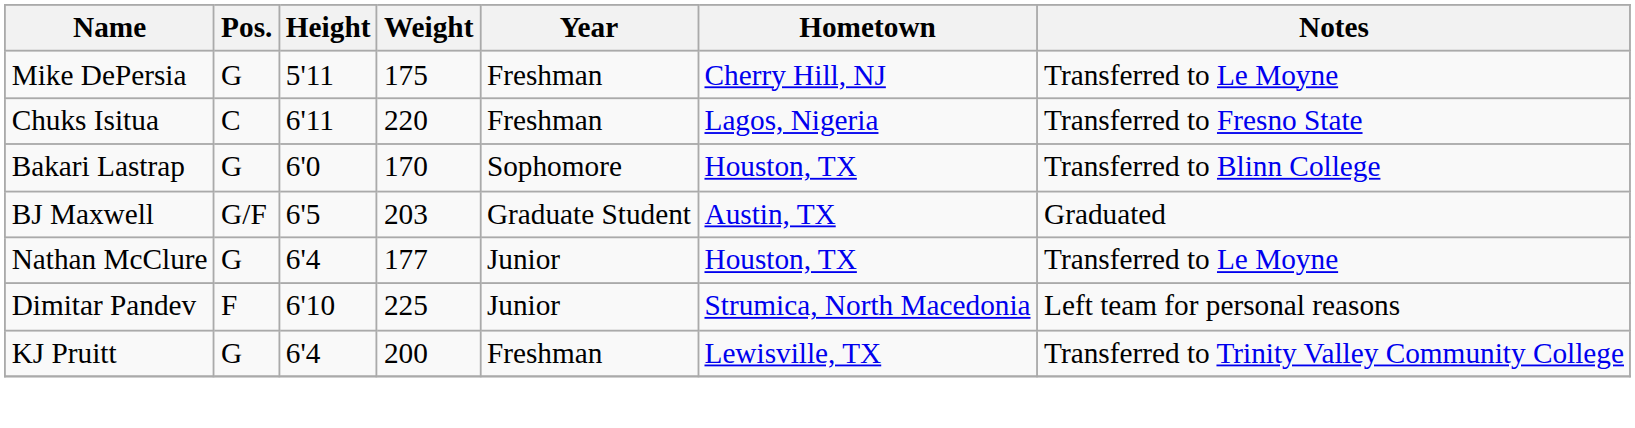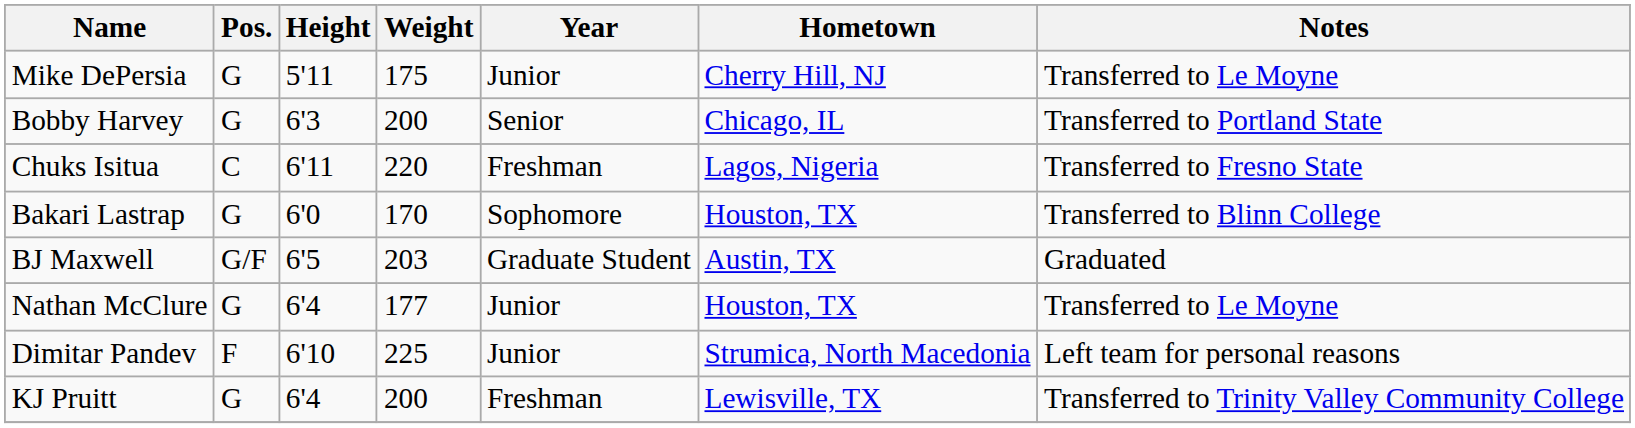(545, 74) Freshman -> (523, 74) Junior
+ row: (97, 120)
